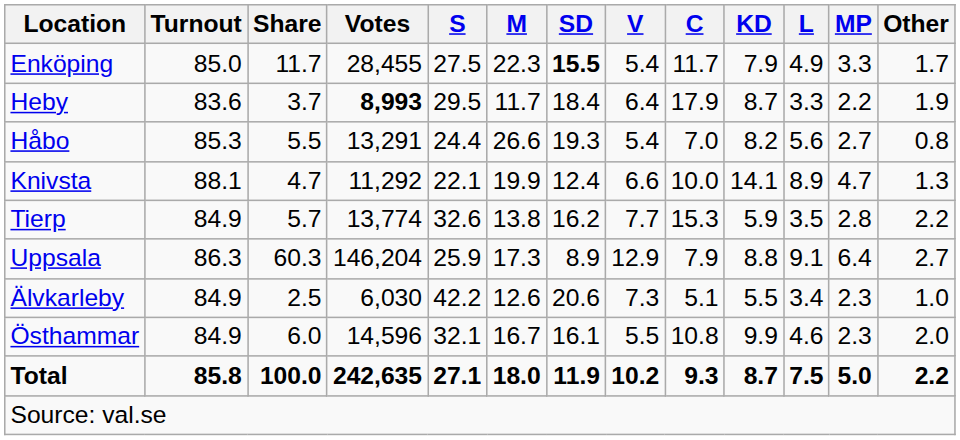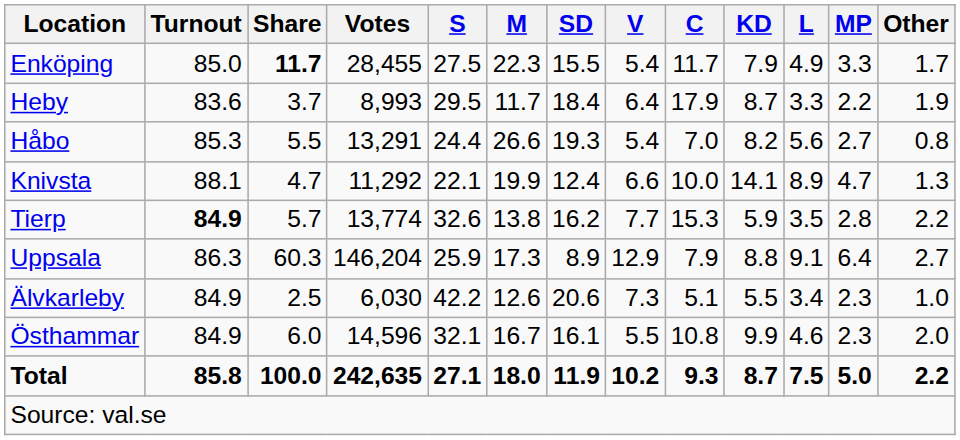(299, 63) normal -> (298, 63) bold
(576, 63) bold -> (576, 63) normal
(391, 102) bold -> (391, 102) normal
(218, 219) normal -> (218, 219) bold
